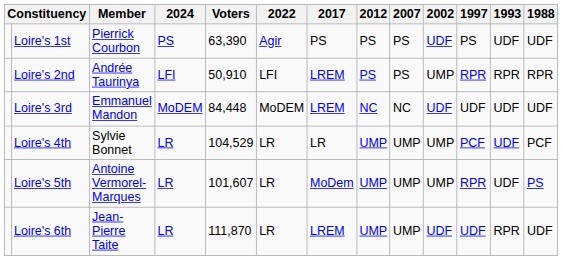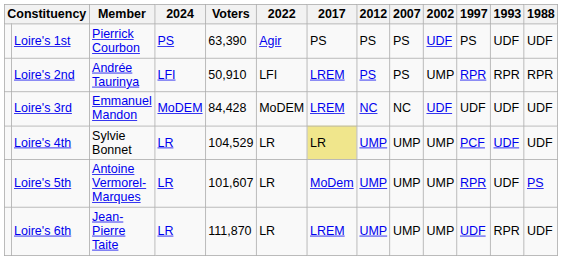(227, 108) 84,448 -> (227, 108) 84,428
(318, 142) no background -> (318, 142) khaki background
(539, 142) PCF -> (540, 142) UDF
(439, 231) UDF -> (440, 231) UMP
